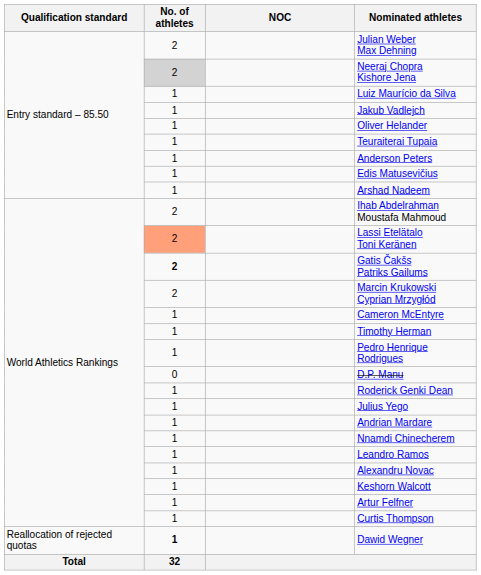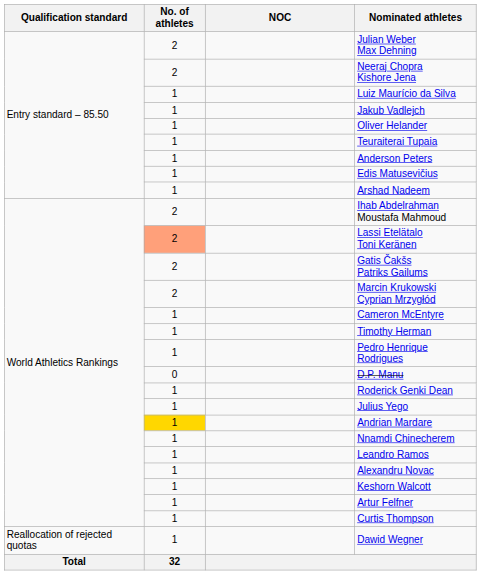(175, 72) lightgrey background -> (175, 72) no background
(175, 266) bold -> (175, 266) normal
(175, 422) no background -> (175, 422) gold background
(175, 540) bold -> (175, 540) normal
